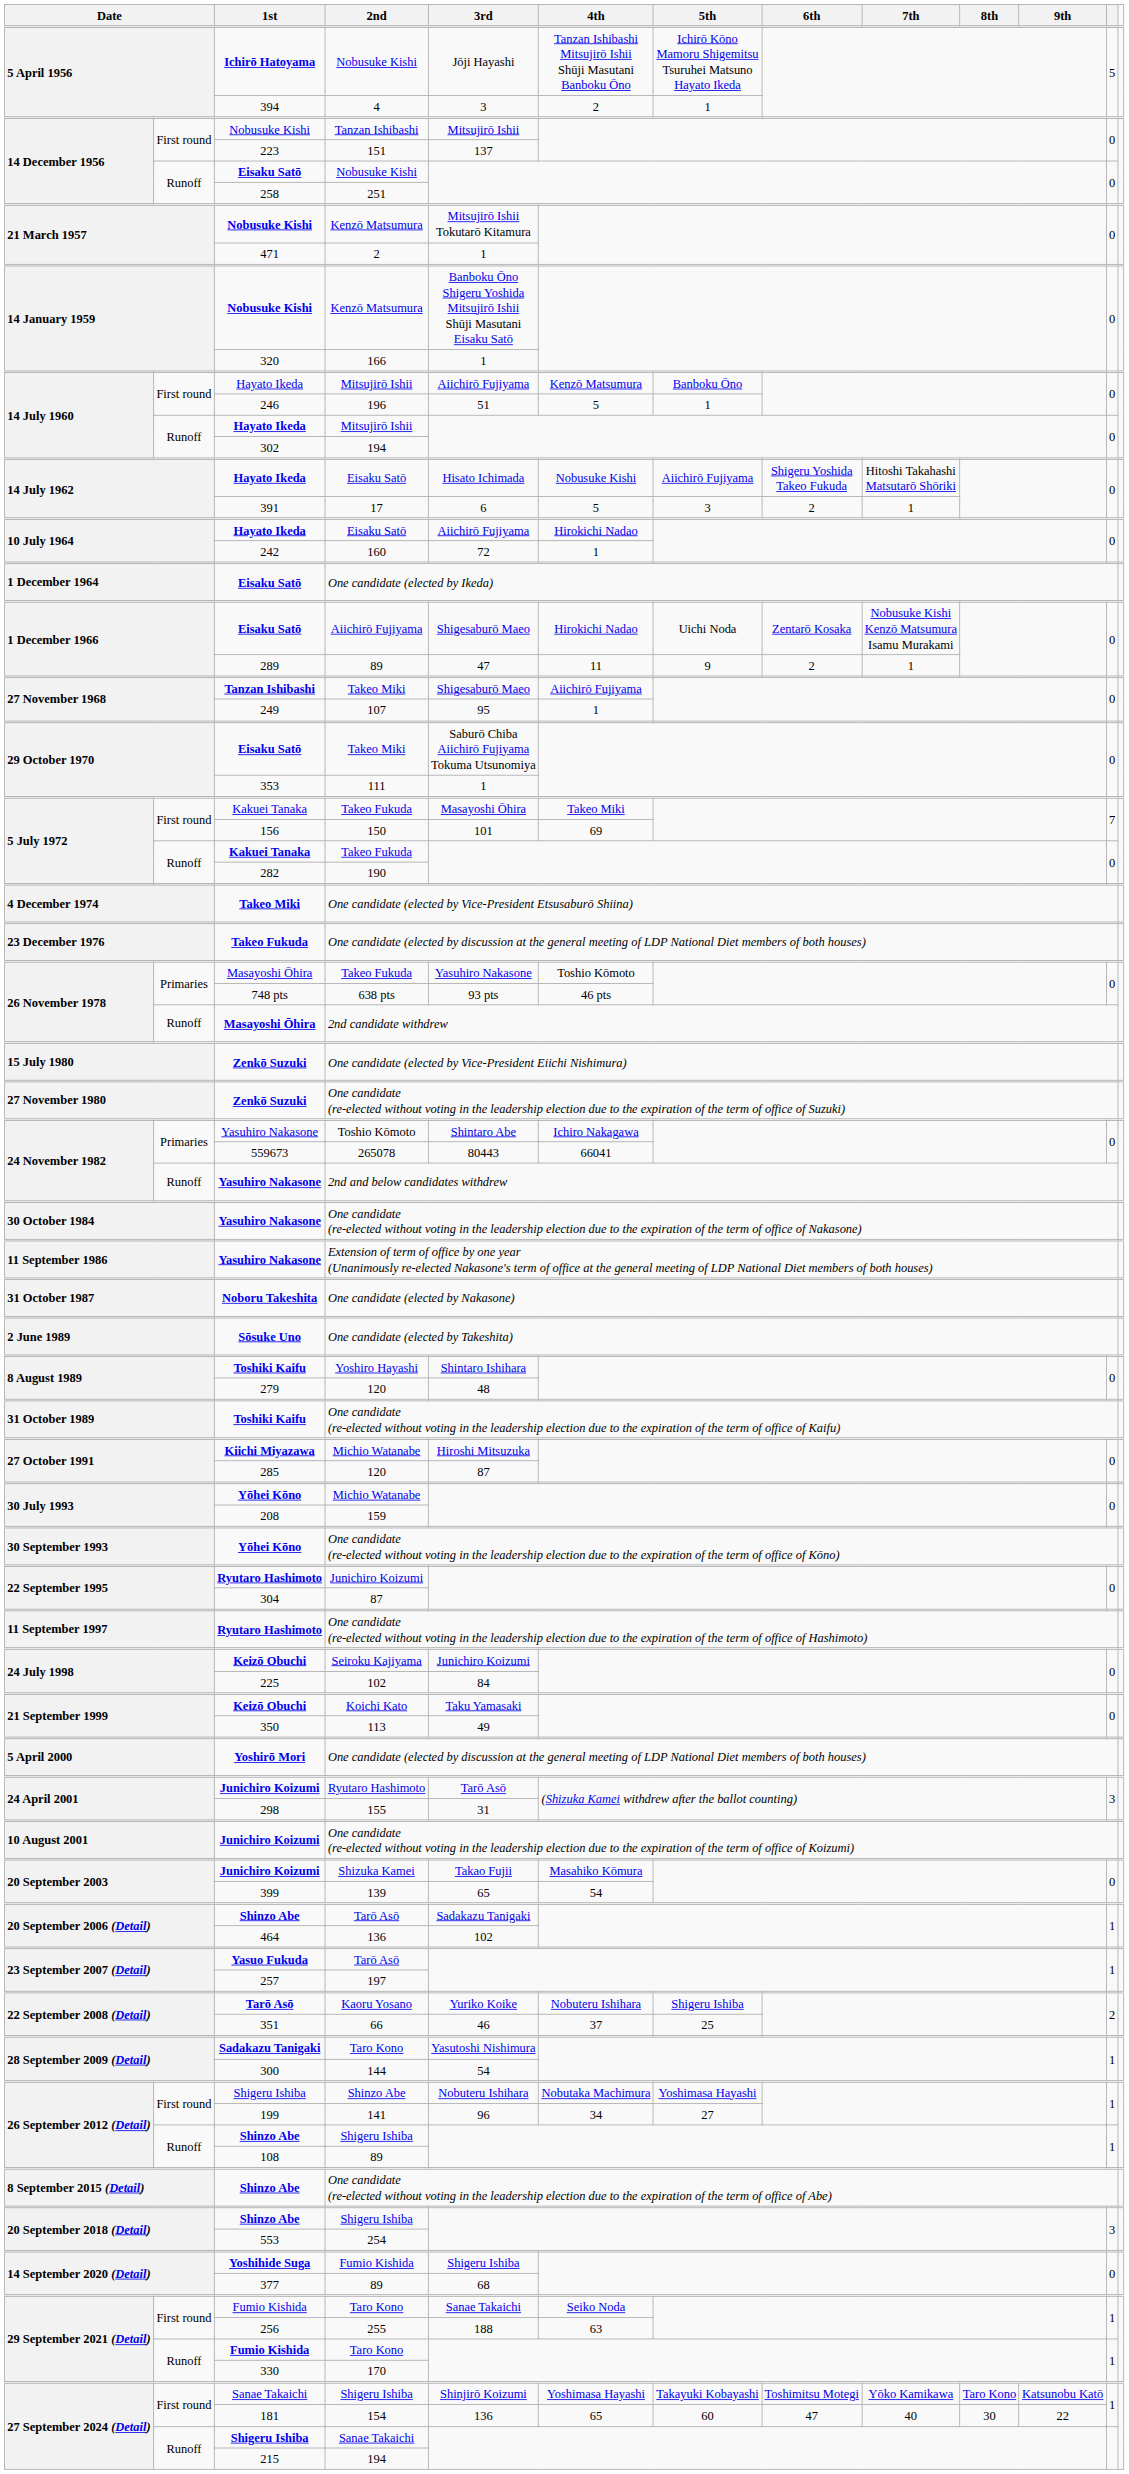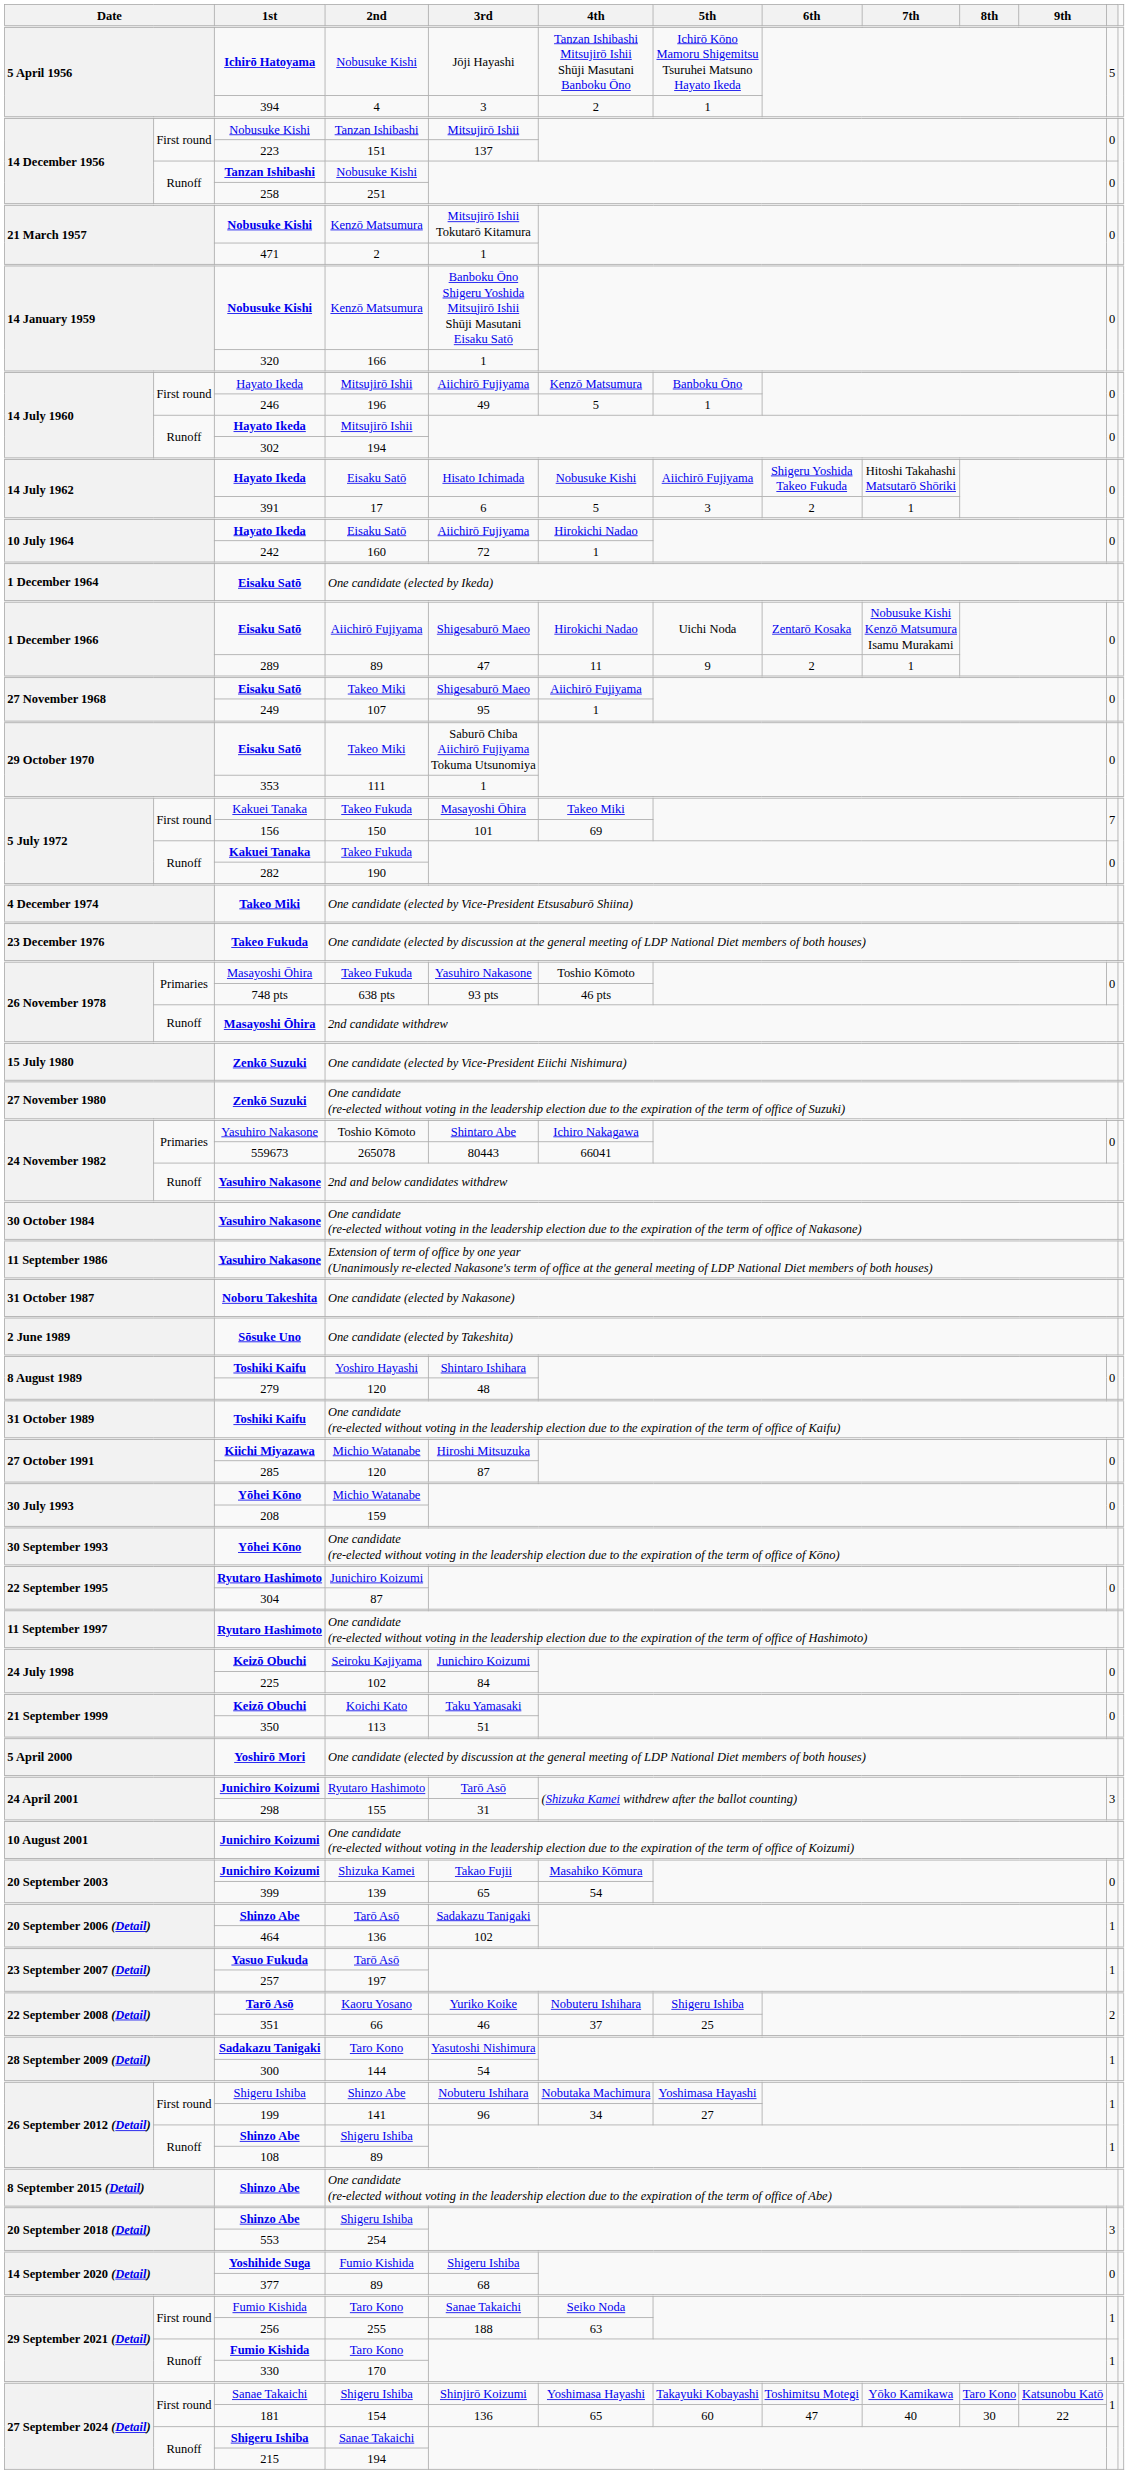(270, 172) Eisaku Satō -> (270, 172) Tanzan Ishibashi
(483, 405) 51 -> (483, 405) 49
(270, 689) Tanzan Ishibashi -> (270, 689) Eisaku Satō
(483, 1726) 49 -> (483, 1726) 51
